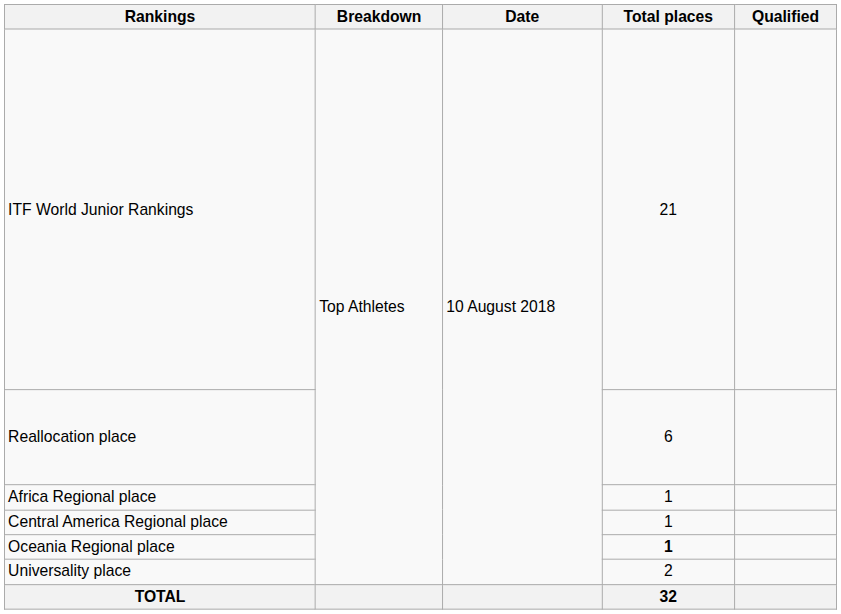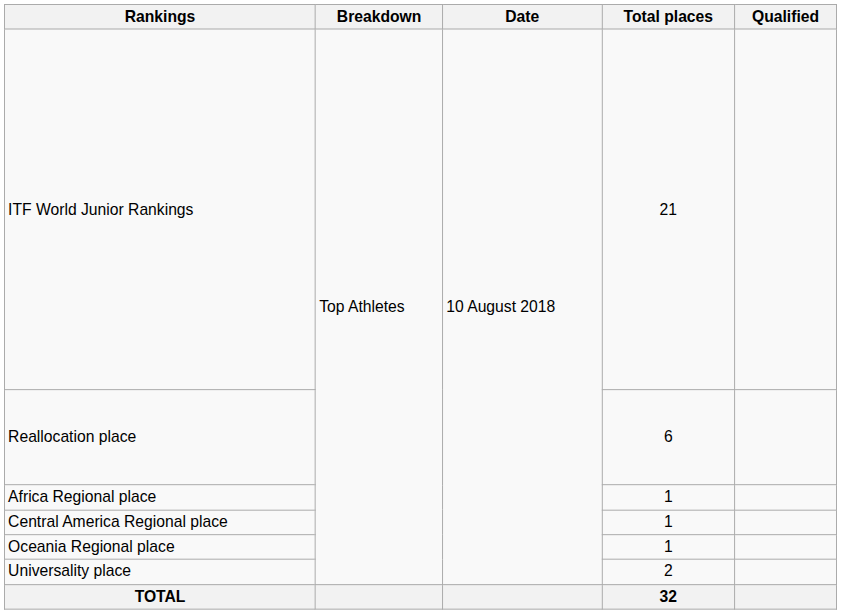(668, 546) bold -> (668, 546) normal
